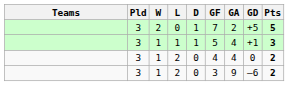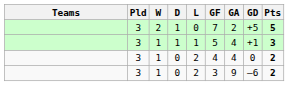columns swapped: (196, 12) <-> (177, 12)
